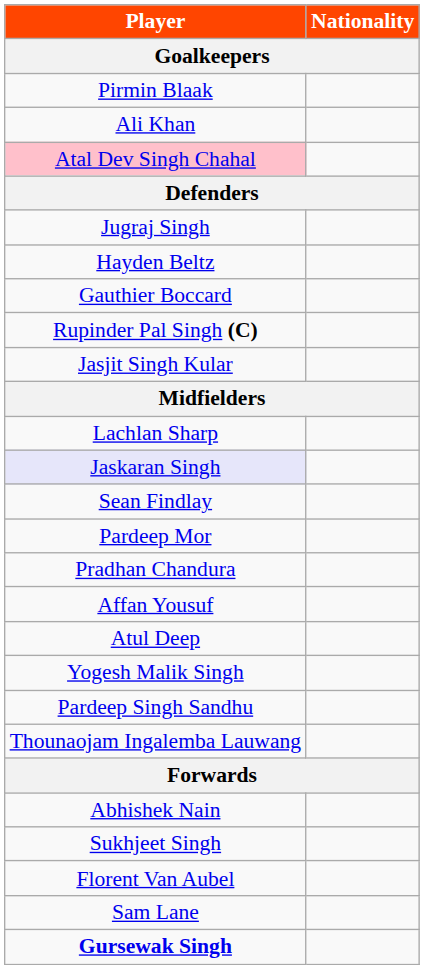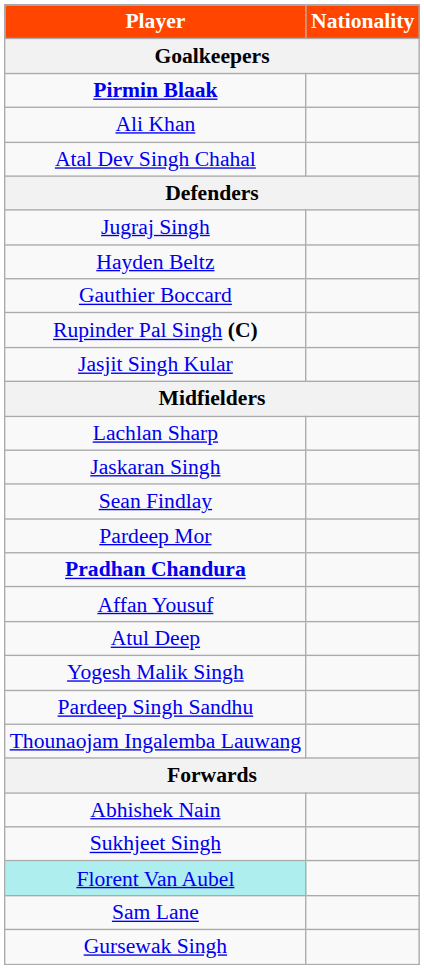(155, 90) normal -> (155, 90) bold
(155, 158) pink background -> (155, 158) no background
(155, 466) lavender background -> (155, 466) no background
(155, 569) normal -> (155, 569) bold
(155, 878) no background -> (155, 878) paleturquoise background
(155, 946) bold -> (155, 946) normal
